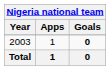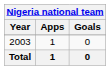(87, 42) bold -> (87, 42) normal
